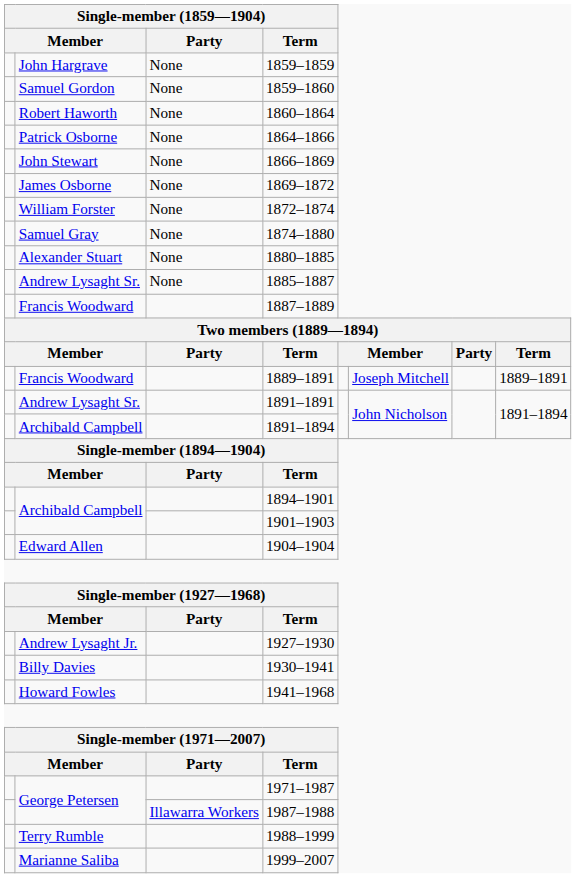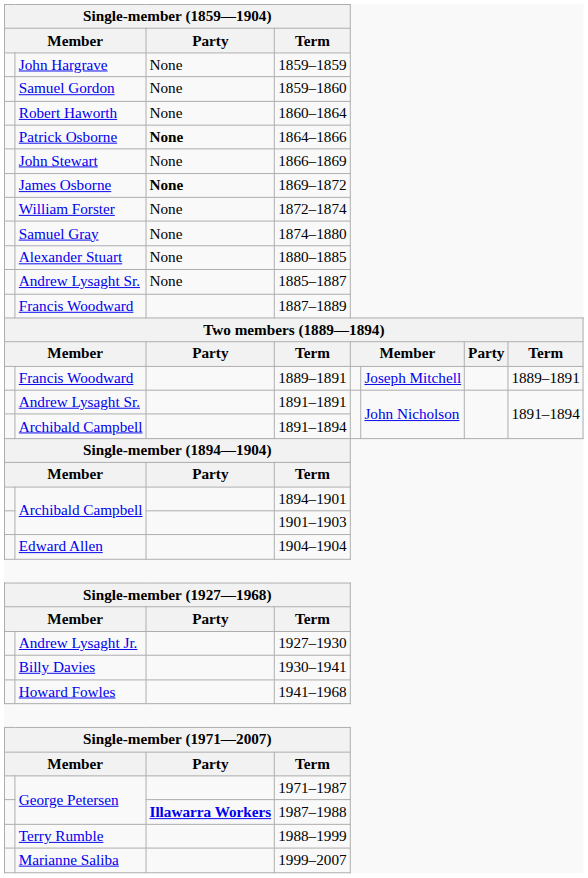(166, 137) normal -> (166, 137) bold
(166, 185) normal -> (166, 185) bold
(204, 812) normal -> (210, 812) bold
